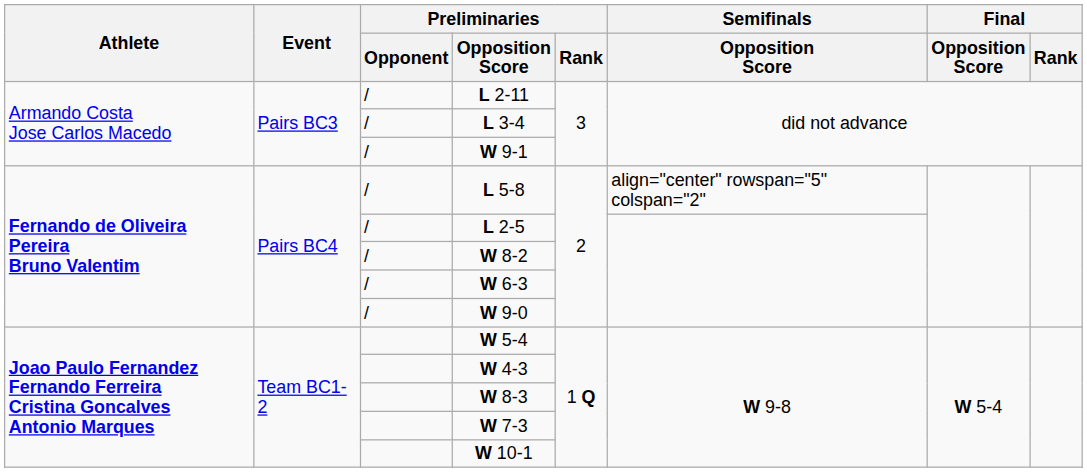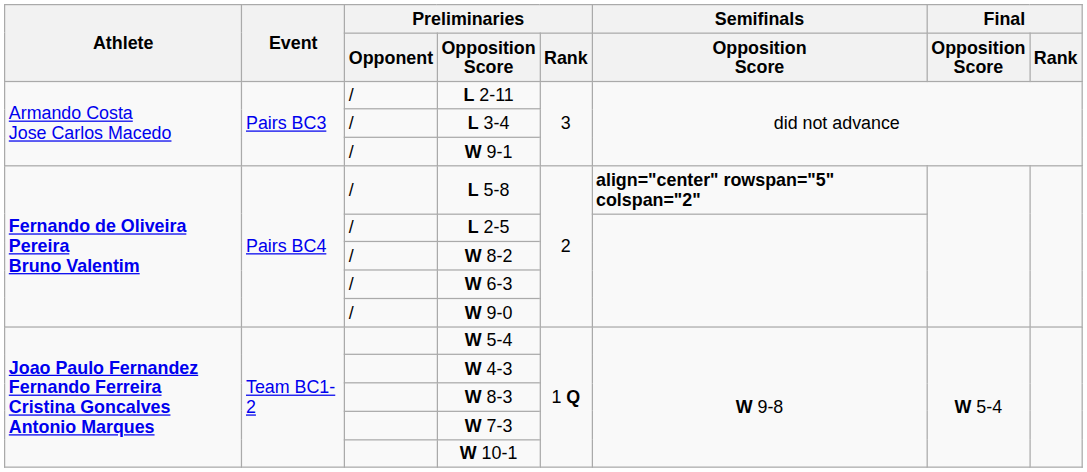(719, 190) normal -> (715, 190) bold
